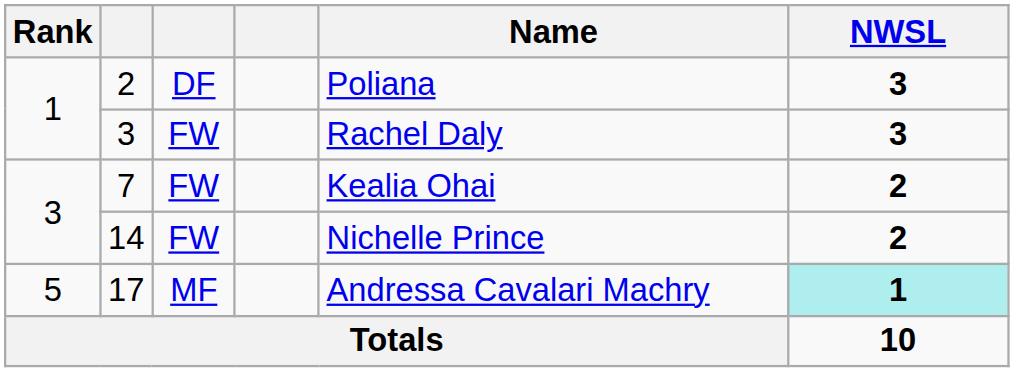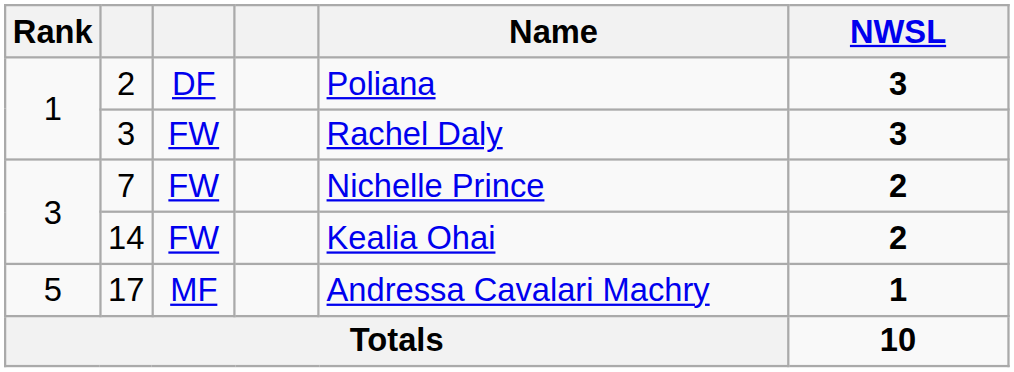(411, 186) Kealia Ohai -> (435, 186) Nichelle Prince
(435, 238) Nichelle Prince -> (411, 238) Kealia Ohai
(898, 290) paleturquoise background -> (898, 290) no background
